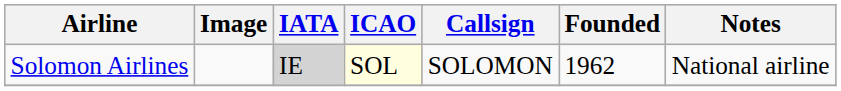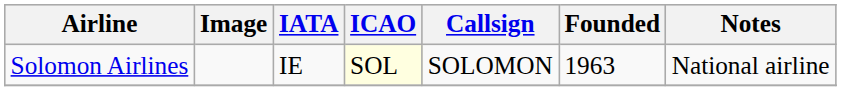(291, 64) lightgrey background -> (291, 64) no background
(590, 64) 1962 -> (590, 64) 1963
